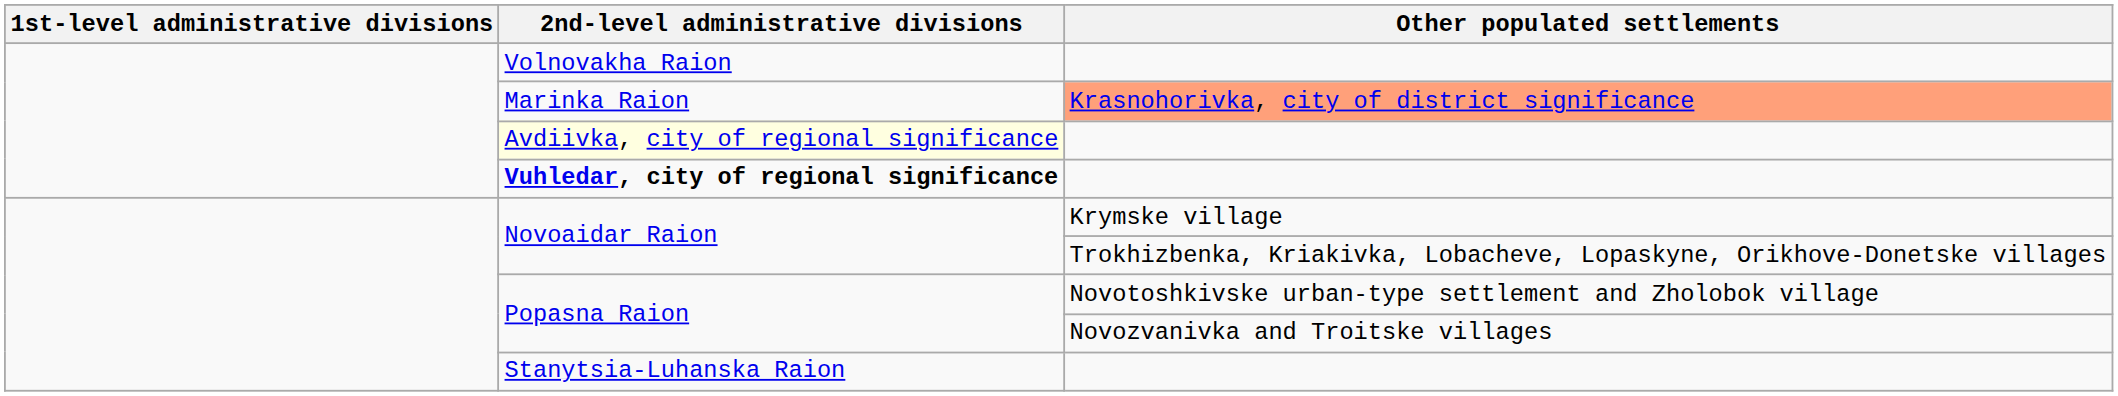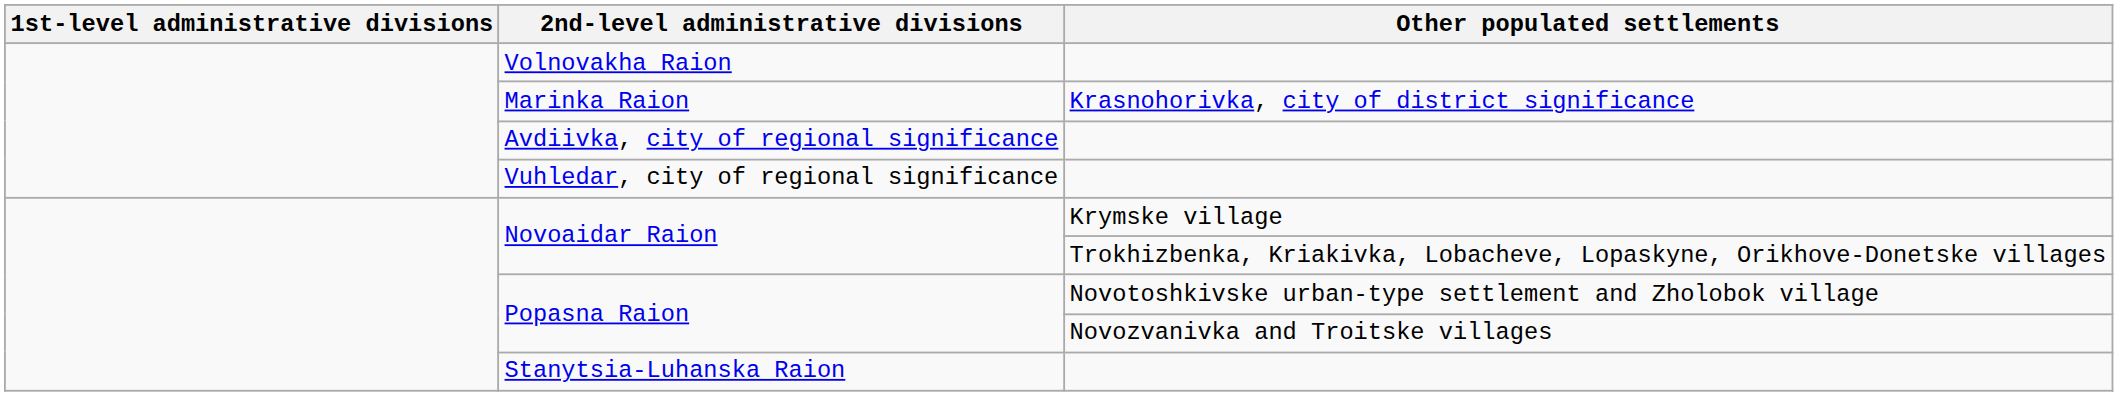(1382, 101) lightsalmon background -> (1382, 101) no background
(781, 140) lightyellow background -> (781, 140) no background
(781, 178) bold -> (781, 178) normal
